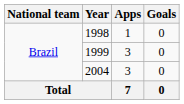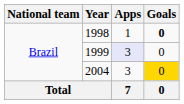(161, 33) normal -> (161, 33) bold
(128, 52) no background -> (128, 52) lavender background
(161, 71) no background -> (161, 71) gold background
